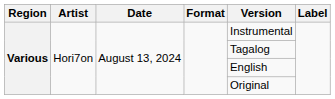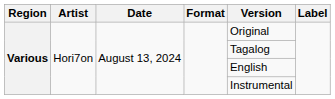(261, 31) Instrumental -> (250, 31) Original
(250, 85) Original -> (261, 85) Instrumental
